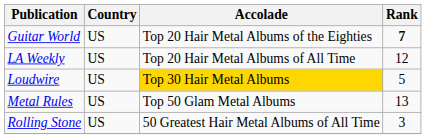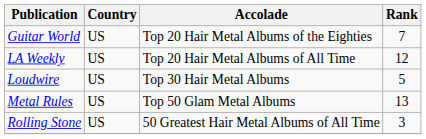(402, 36) bold -> (402, 36) normal
(216, 79) gold background -> (216, 79) no background
